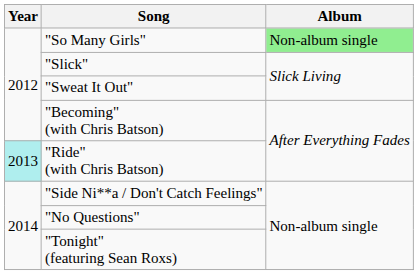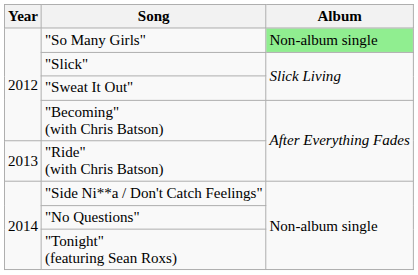(23, 161) paleturquoise background -> (23, 161) no background
